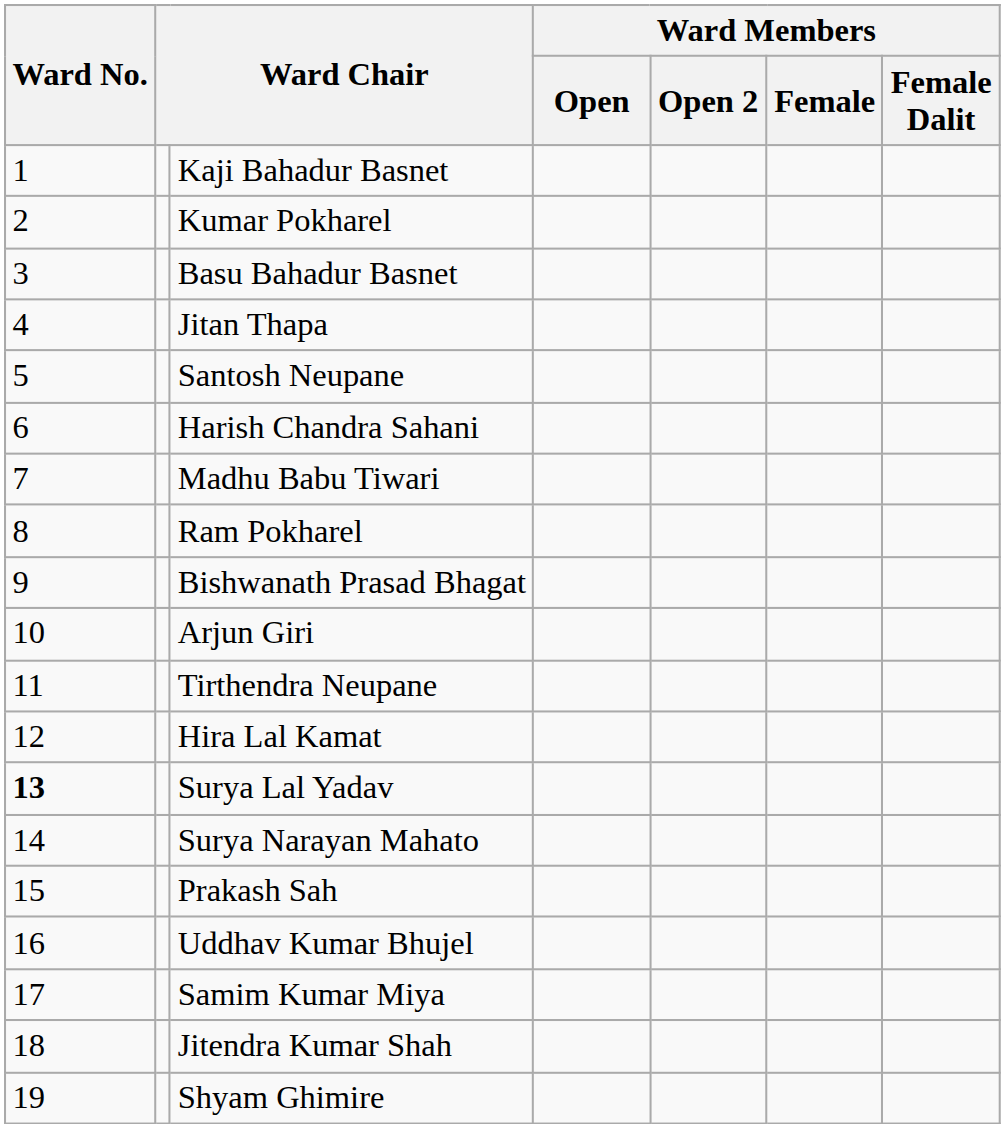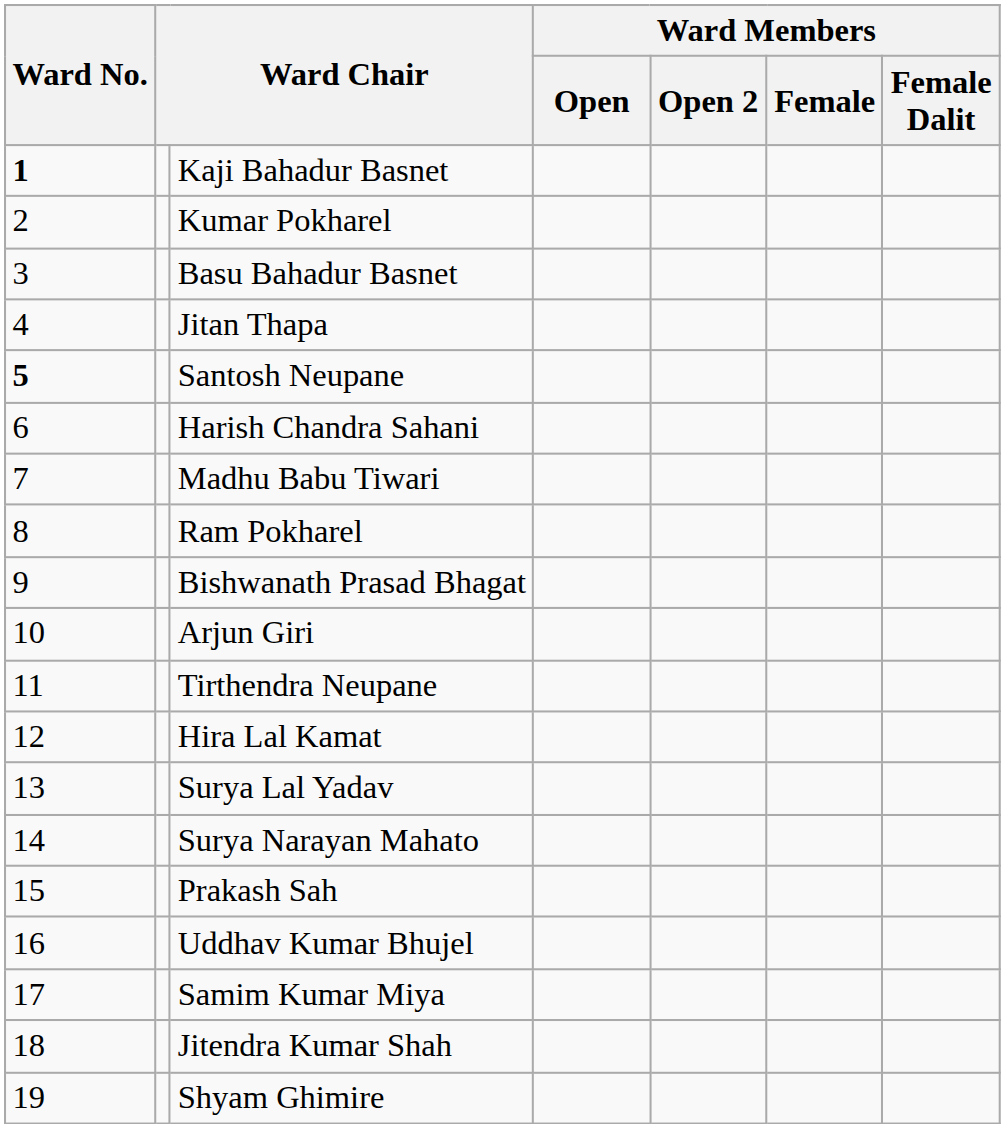(21, 169) normal -> (21, 169) bold
(21, 375) normal -> (21, 375) bold
(29, 787) bold -> (29, 787) normal
